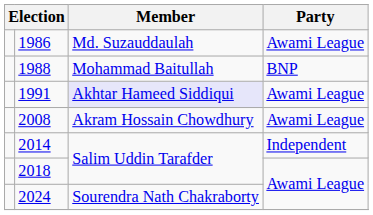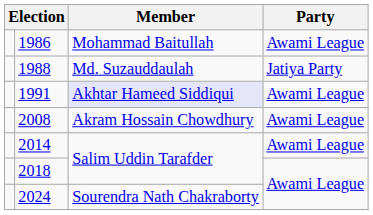(133, 42) Md. Suzauddaulah -> (143, 42) Mohammad Baitullah
(143, 68) Mohammad Baitullah -> (133, 68) Md. Suzauddaulah
(282, 68) BNP -> (304, 68) Jatiya Party
(306, 145) Independent -> (315, 145) Awami League
